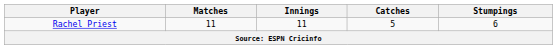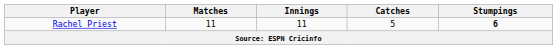(495, 24) normal -> (495, 24) bold
